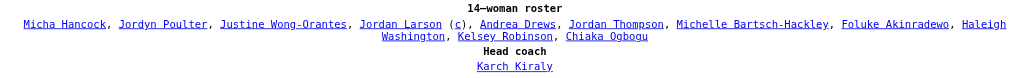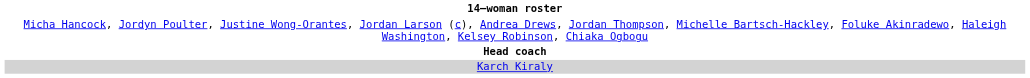(515, 67) no background -> (515, 67) lightgrey background
